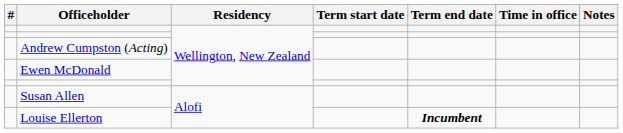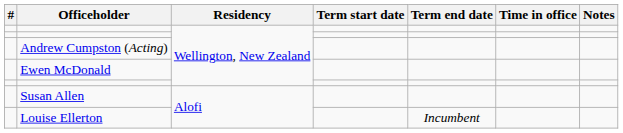(452, 117) bold -> (452, 117) normal
